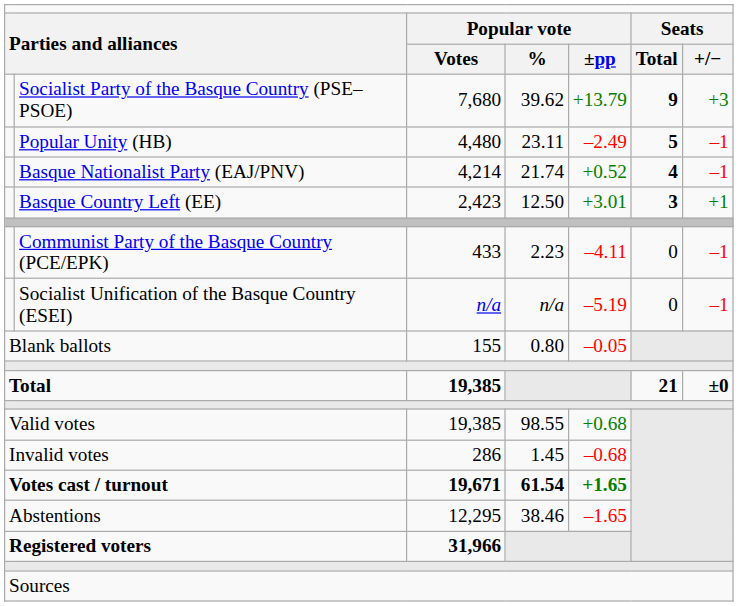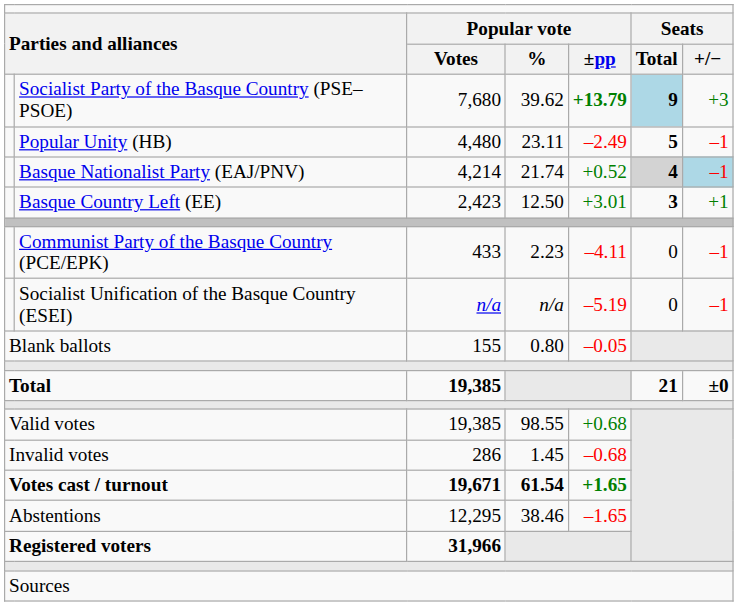(600, 100) normal -> (600, 100) bold
(673, 100) no background -> (673, 100) lightblue background
(673, 171) no background -> (673, 171) lightgrey background
(719, 171) no background -> (719, 171) lightblue background
